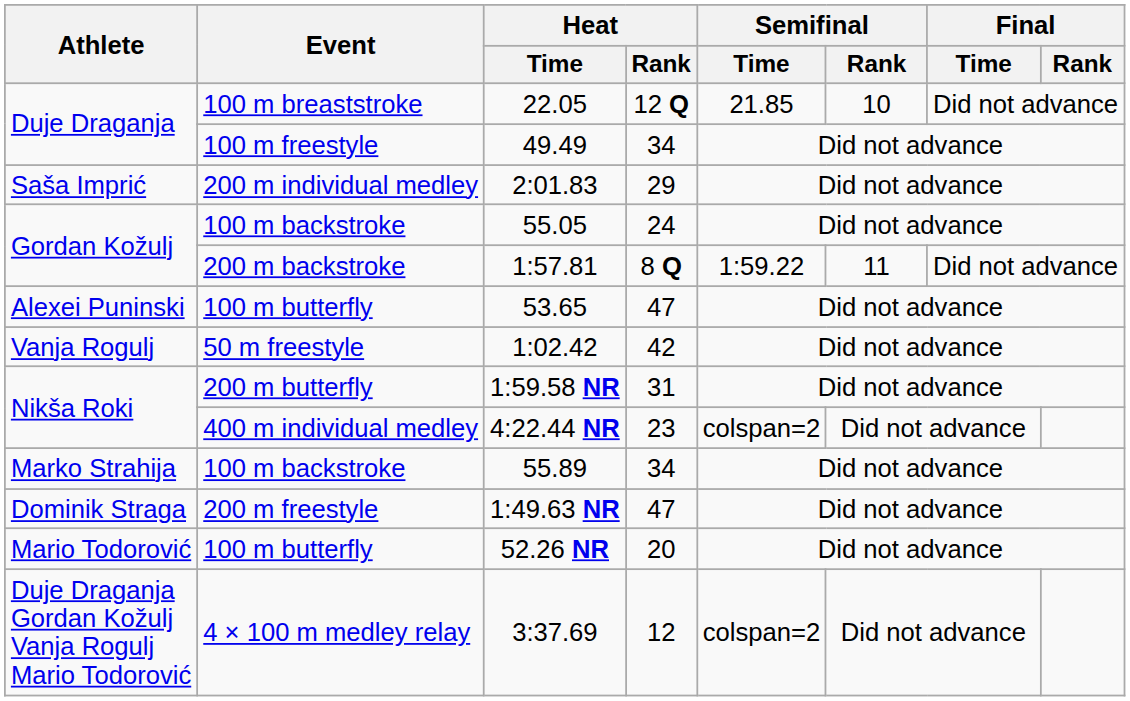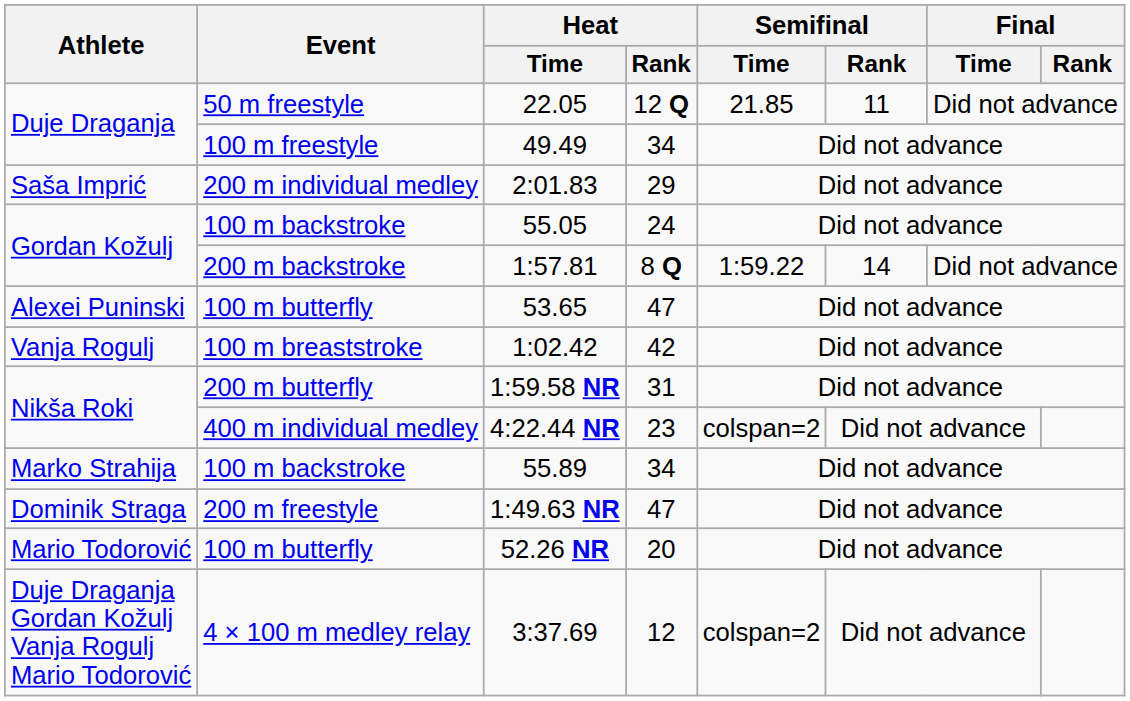(313, 104) 100 m breaststroke -> (284, 104) 50 m freestyle
(877, 104) 10 -> (877, 104) 11
(877, 266) 11 -> (877, 266) 14
(284, 347) 50 m freestyle -> (313, 347) 100 m breaststroke
